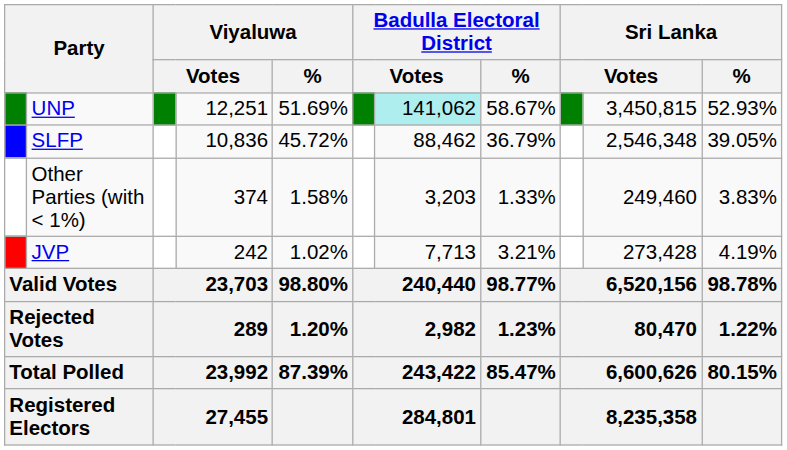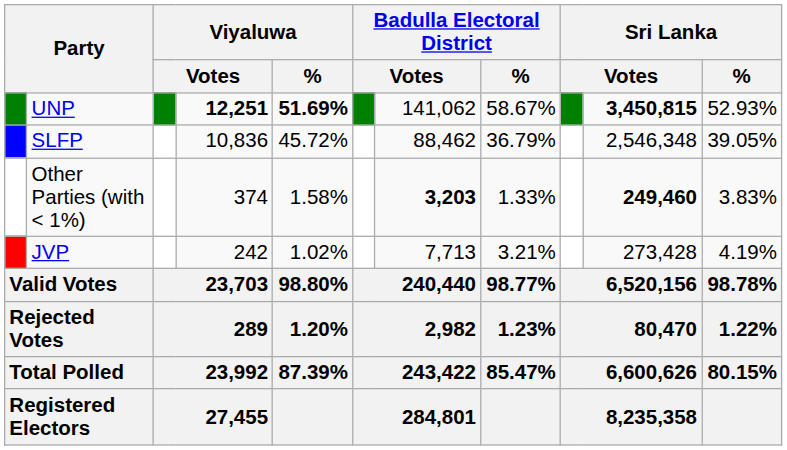(237, 108) normal -> (237, 108) bold
(313, 108) normal -> (313, 108) bold
(439, 108) paleturquoise background -> (439, 108) no background
(651, 108) normal -> (651, 108) bold
(450, 196) normal -> (450, 196) bold
(660, 196) normal -> (660, 196) bold
